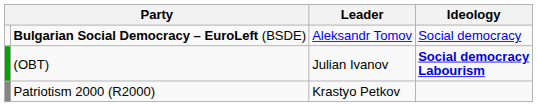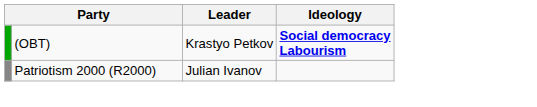- row: (160, 36)
(350, 64) Julian Ivanov -> (229, 43) Krastyo Petkov
(356, 92) Krastyo Petkov -> (224, 71) Julian Ivanov
